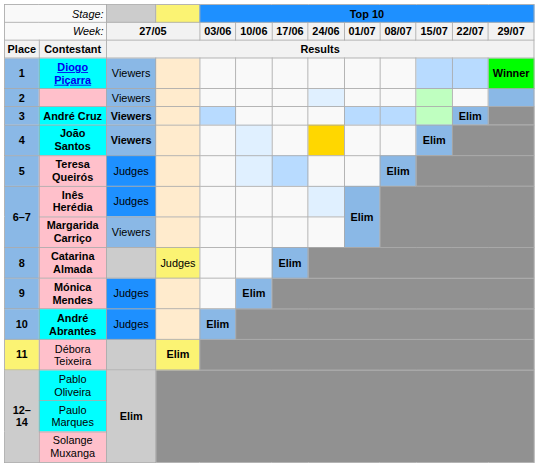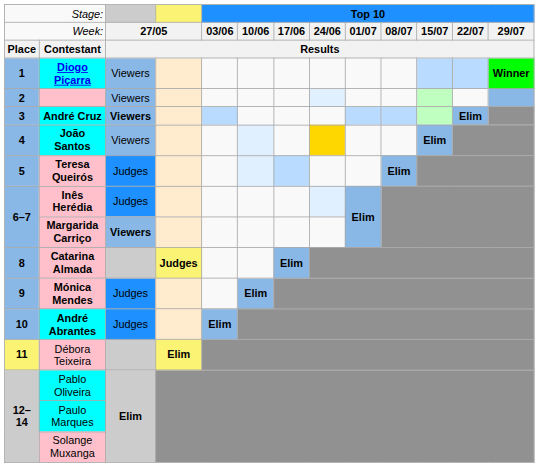(131, 140) bold -> (131, 140) normal
(131, 232) normal -> (131, 232) bold
(178, 263) normal -> (179, 263) bold
